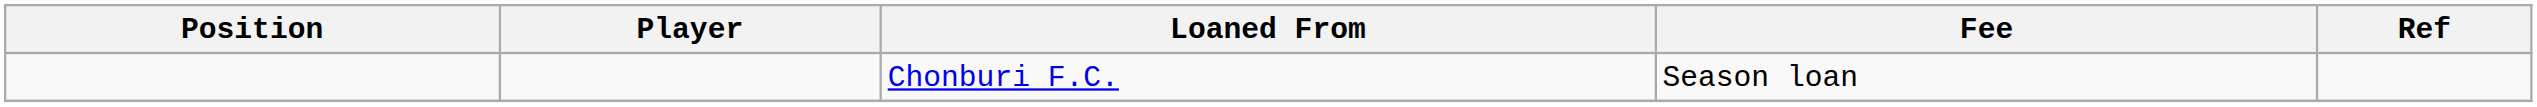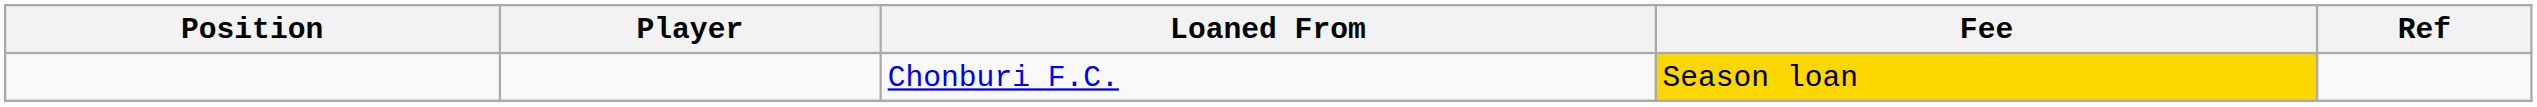(1760, 78) no background -> (1760, 78) gold background
